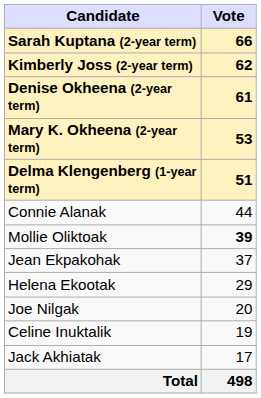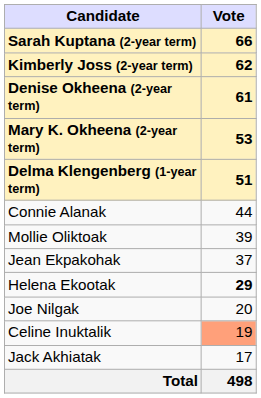(244, 236) bold -> (244, 236) normal
(244, 284) normal -> (244, 284) bold
(244, 333) no background -> (244, 333) lightsalmon background
